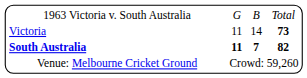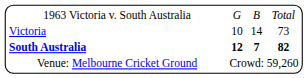(237, 31) 11 -> (237, 31) 10
(283, 31) bold -> (283, 31) normal
(237, 47) 11 -> (237, 47) 12
